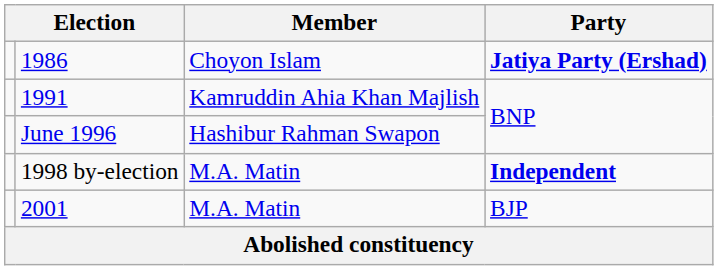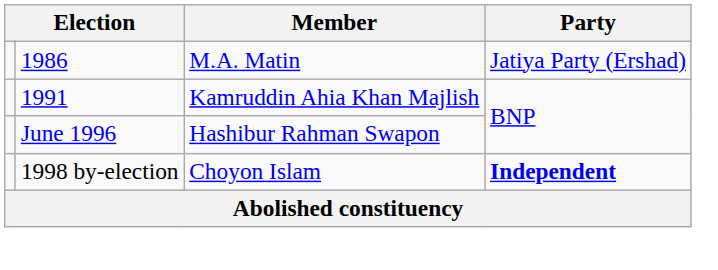(255, 60) Choyon Islam -> (245, 60) M.A. Matin
(598, 60) bold -> (588, 60) normal
(245, 171) M.A. Matin -> (255, 171) Choyon Islam
- row: (44, 208)
